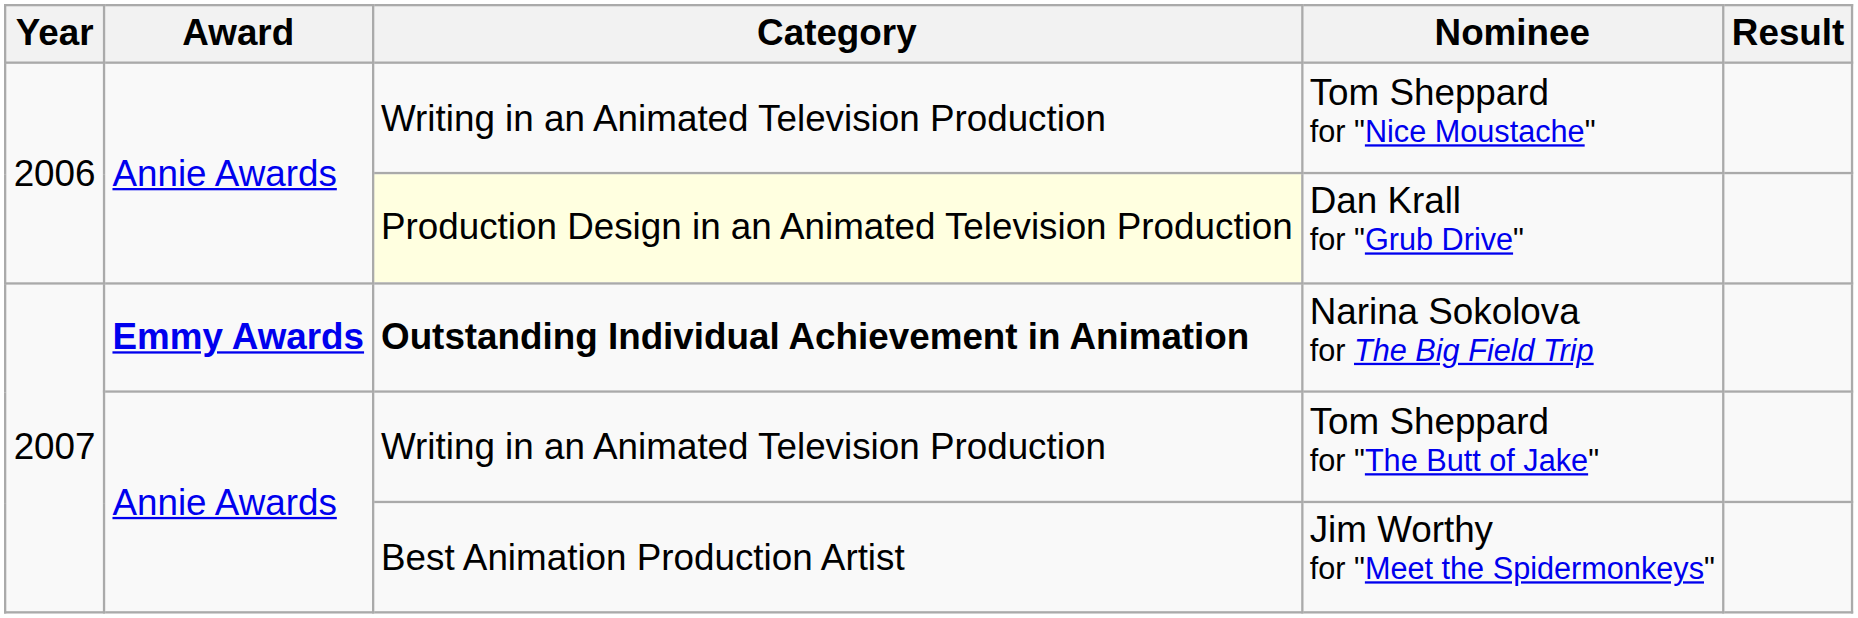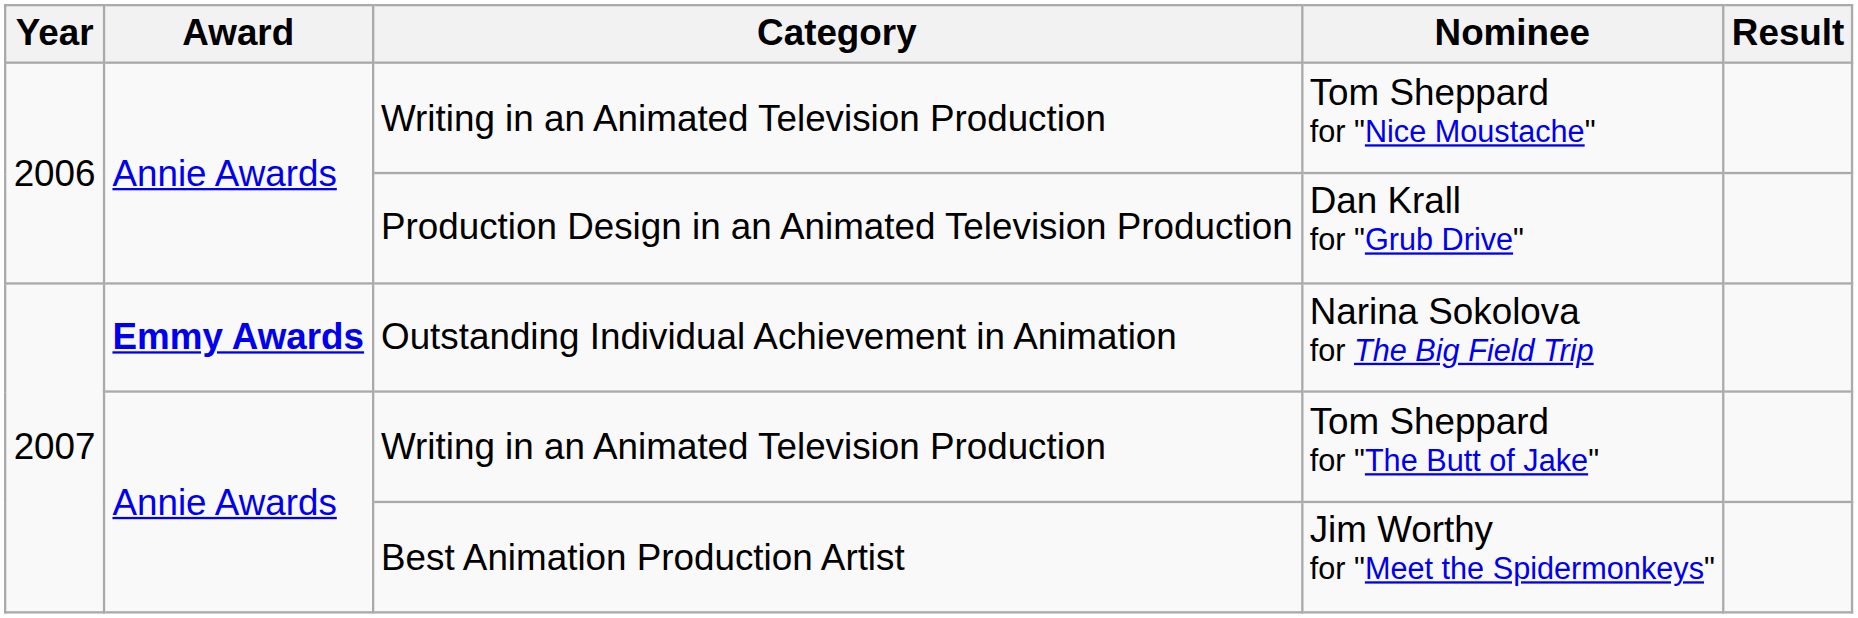(837, 227) lightyellow background -> (837, 227) no background
(815, 337) bold -> (779, 337) normal
